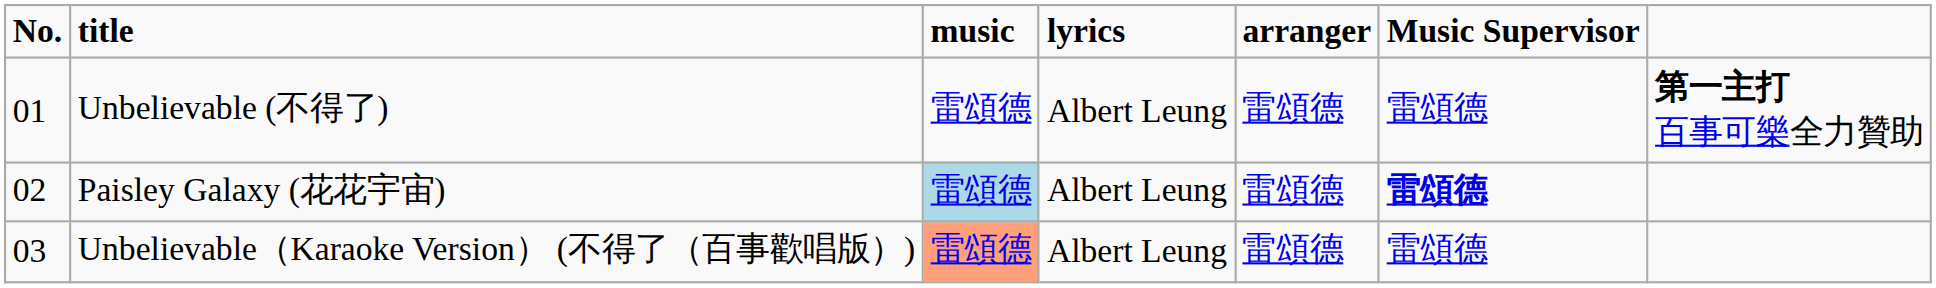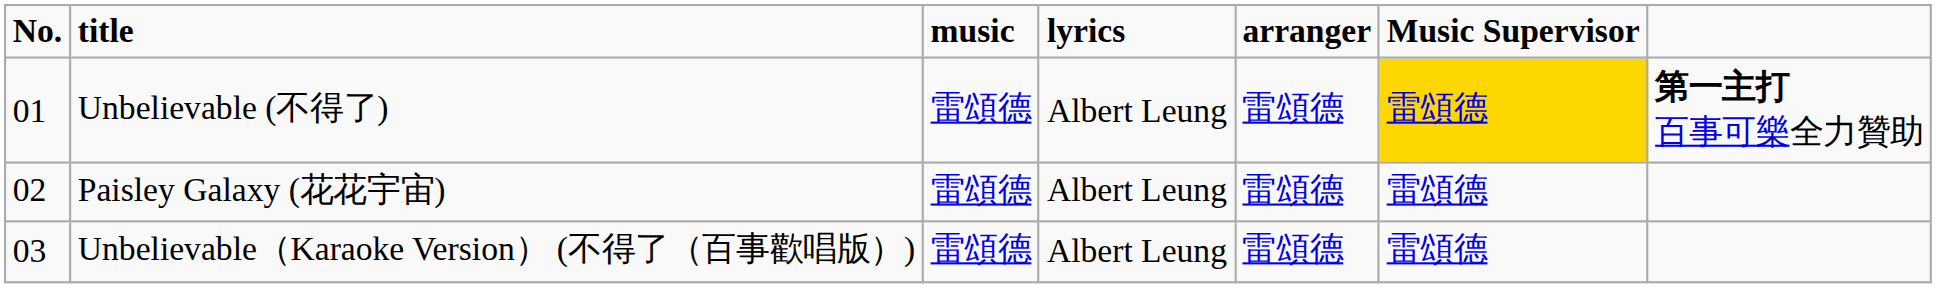(1437, 108) no background -> (1437, 108) gold background
(981, 190) lightblue background -> (981, 190) no background
(1437, 190) bold -> (1437, 190) normal
(981, 249) lightsalmon background -> (981, 249) no background
